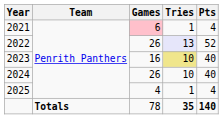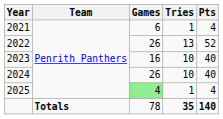(158, 28) pink background -> (158, 28) no background
(188, 44) lavender background -> (188, 44) no background
(188, 59) khaki background -> (188, 59) no background
(158, 91) no background -> (158, 91) lightgreen background
